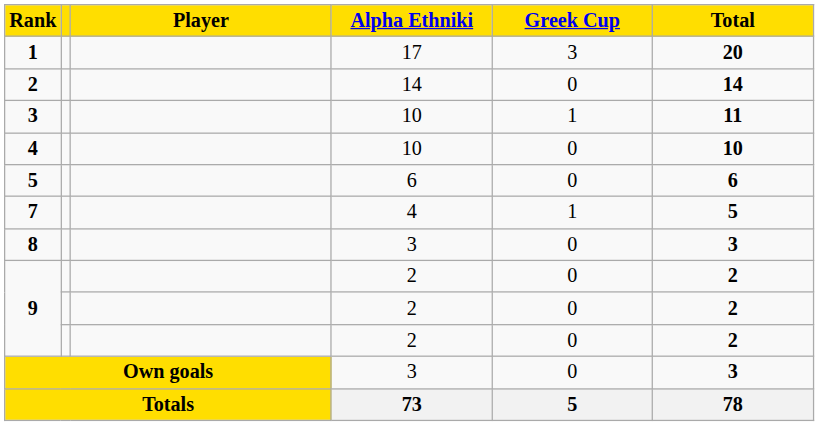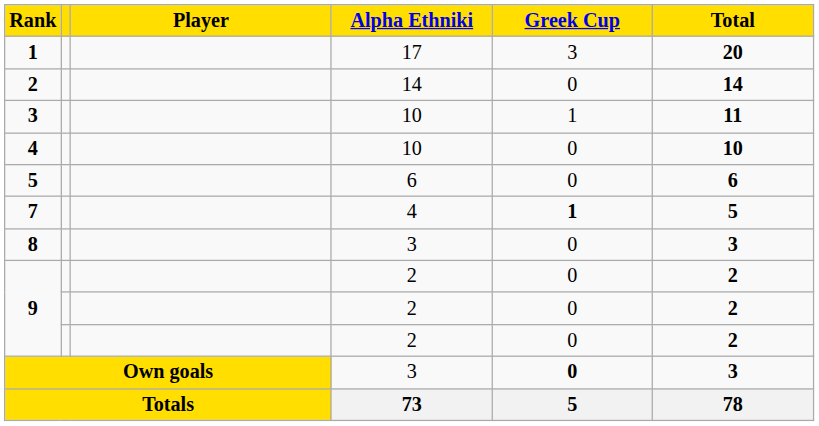(572, 212) normal -> (572, 212) bold
(572, 372) normal -> (572, 372) bold
